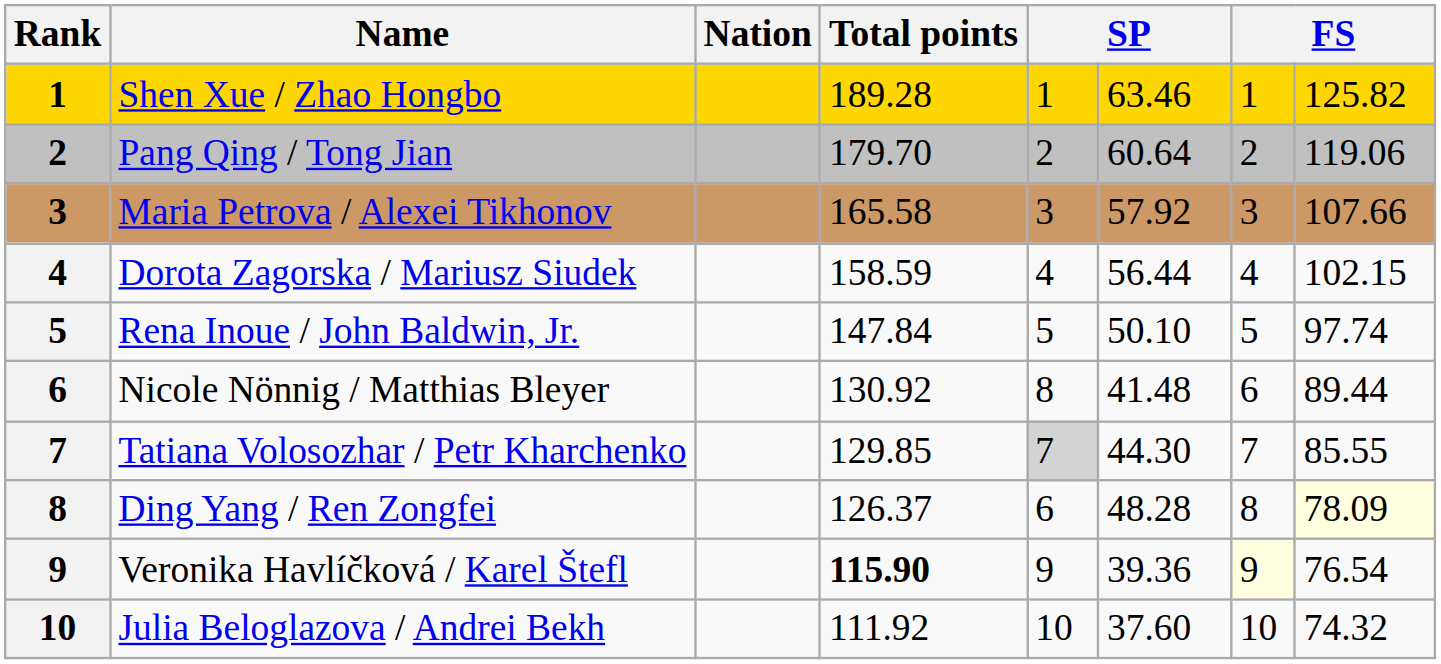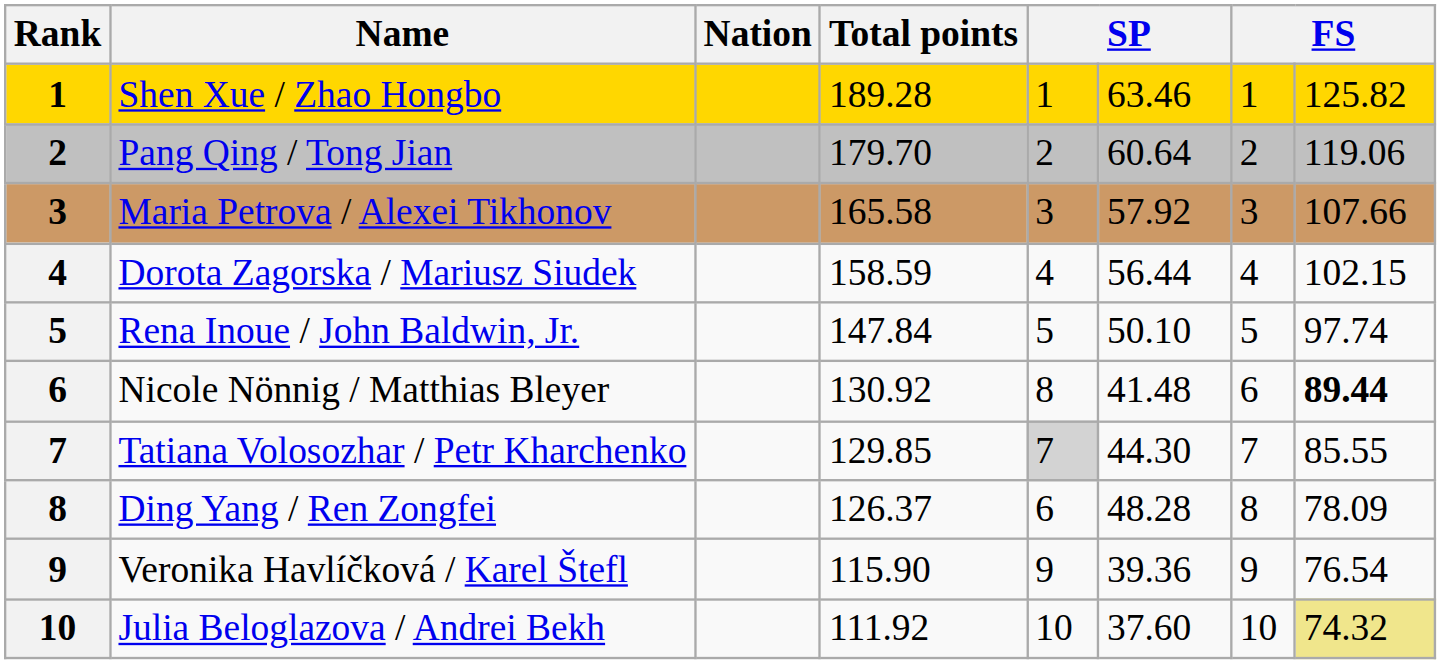(1346, 390) normal -> (1346, 390) bold
(1346, 509) lightyellow background -> (1346, 509) no background
(880, 568) bold -> (880, 568) normal
(1249, 568) lightyellow background -> (1249, 568) no background
(1346, 627) no background -> (1346, 627) khaki background
